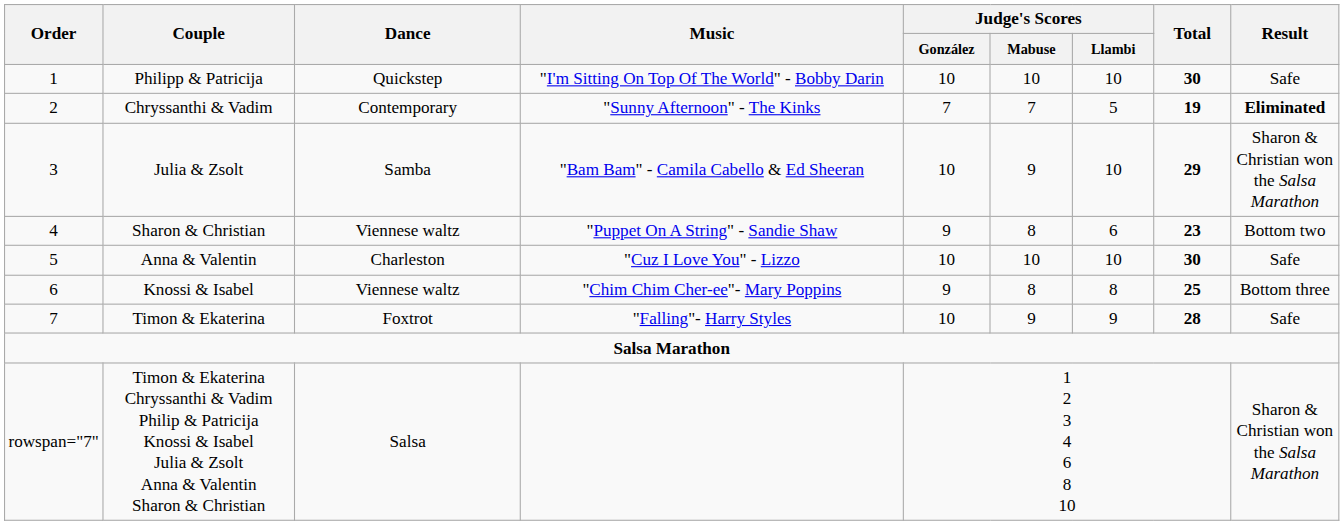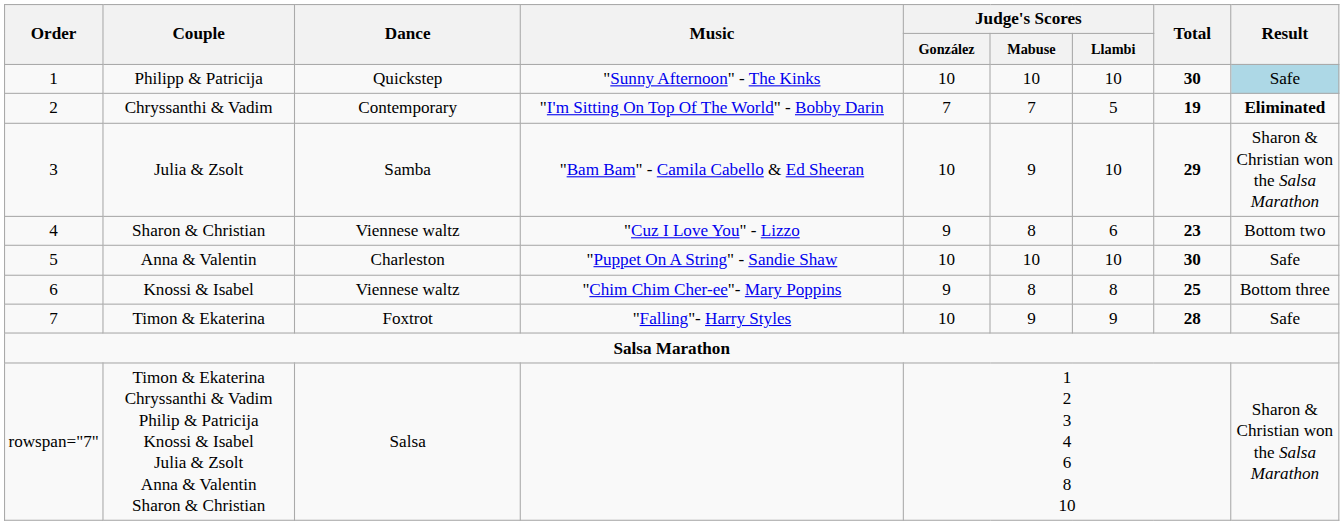(712, 78) "I'm Sitting On Top Of The World" - Bobby Darin -> (712, 78) "Sunny Afternoon" - The Kinks
(1285, 78) no background -> (1285, 78) lightblue background
(712, 108) "Sunny Afternoon" - The Kinks -> (712, 108) "I'm Sitting On Top Of The World" - Bobby Darin
(712, 230) "Puppet On A String" - Sandie Shaw -> (712, 230) "Cuz I Love You" - Lizzo
(712, 260) "Cuz I Love You" - Lizzo -> (712, 260) "Puppet On A String" - Sandie Shaw
